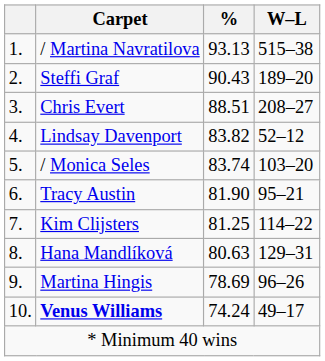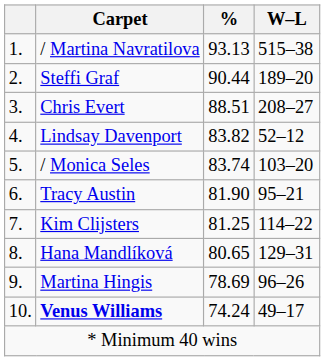(229, 77) 90.43 -> (229, 77) 90.44
(229, 252) 80.63 -> (229, 252) 80.65
